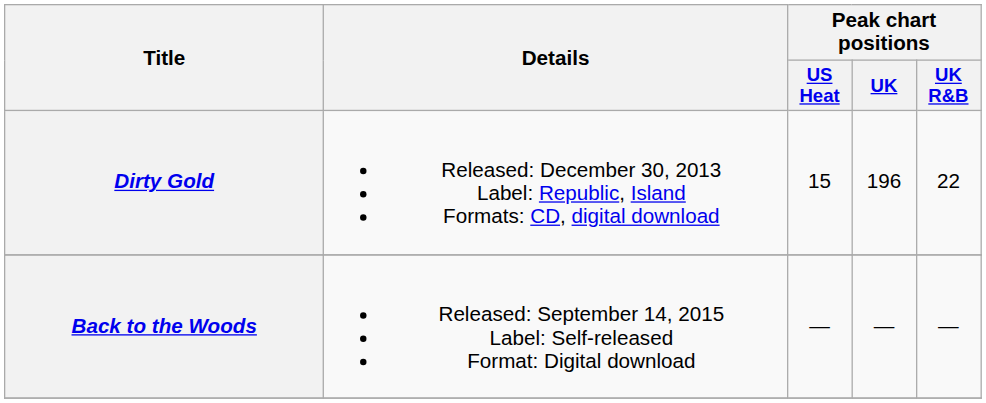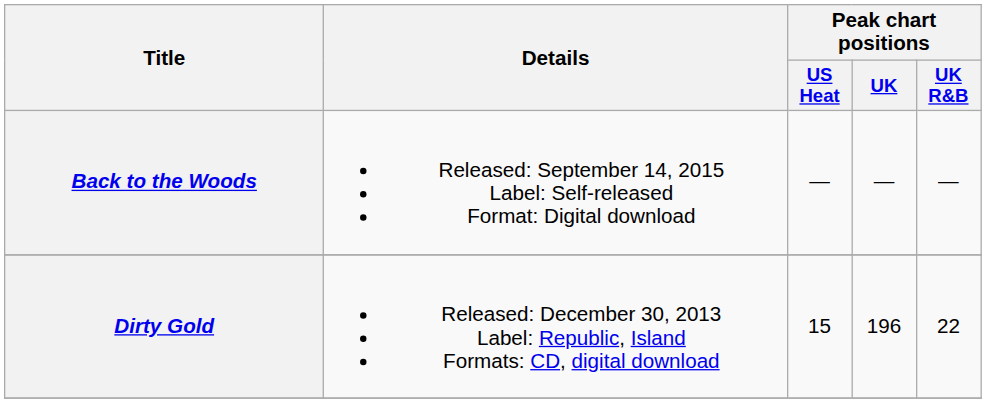rows swapped: (164, 182) <-> (164, 325)
